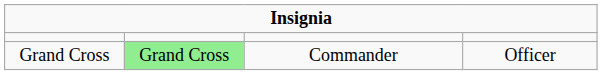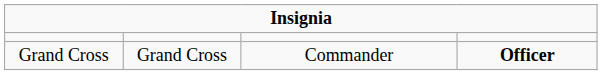(184, 55) lightgreen background -> (182, 55) no background
(530, 55) normal -> (527, 55) bold
